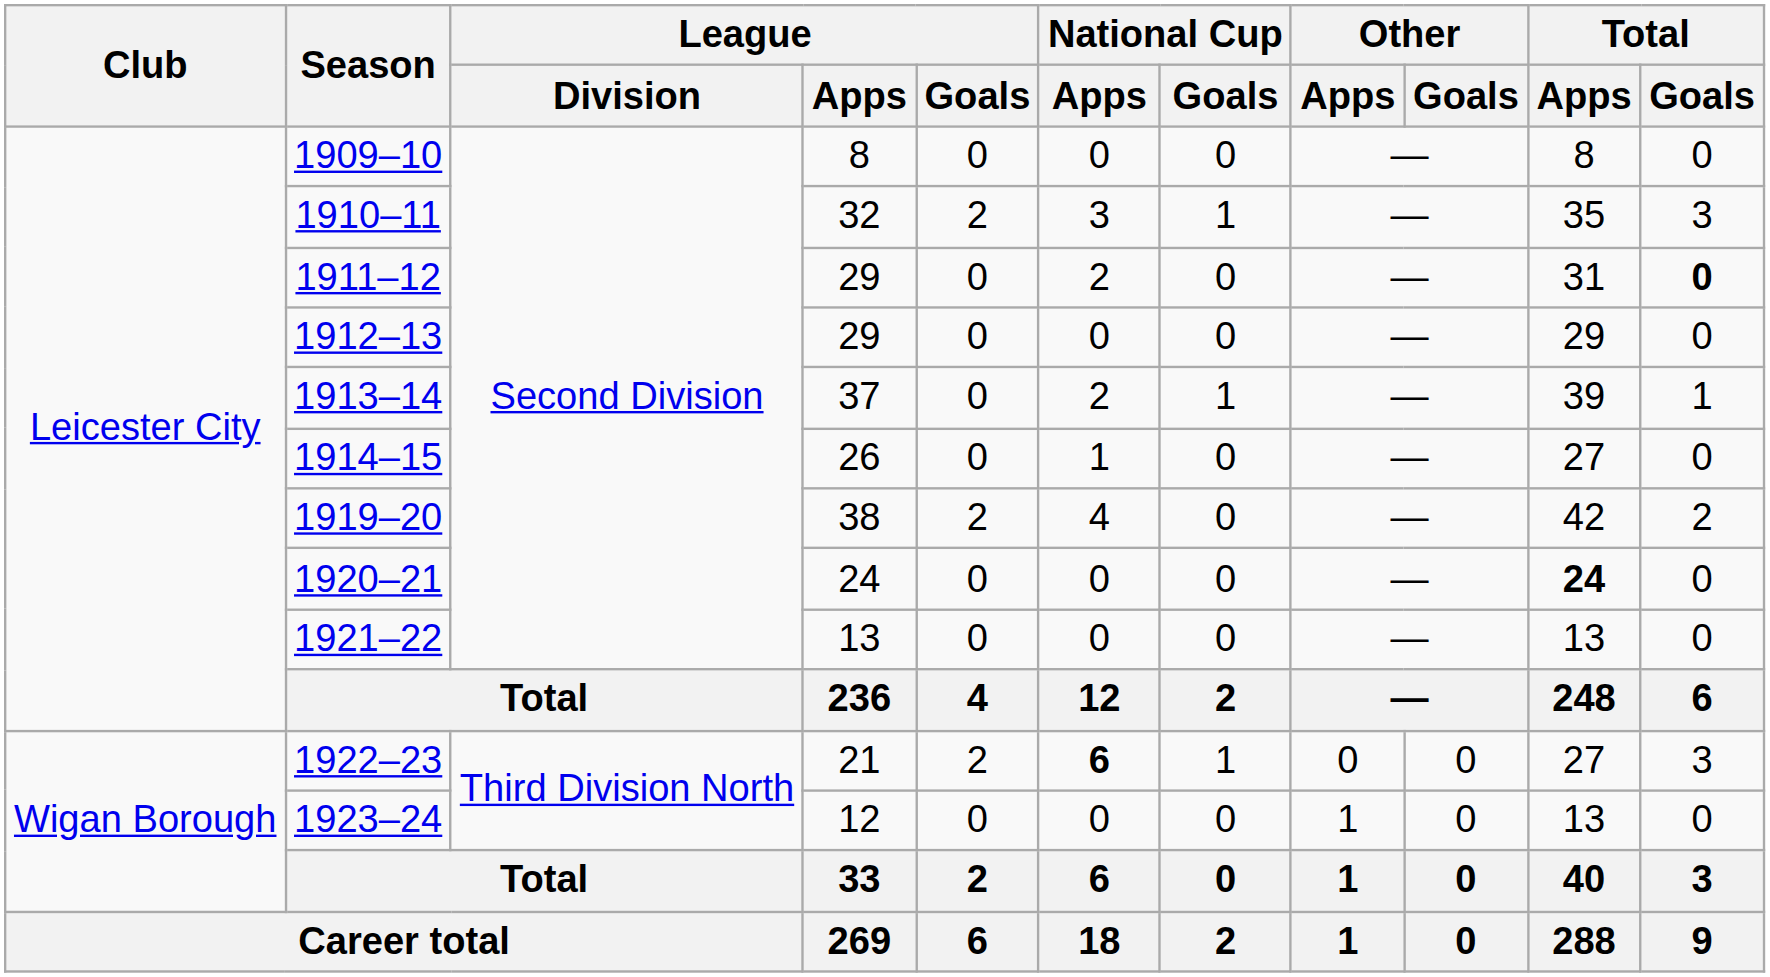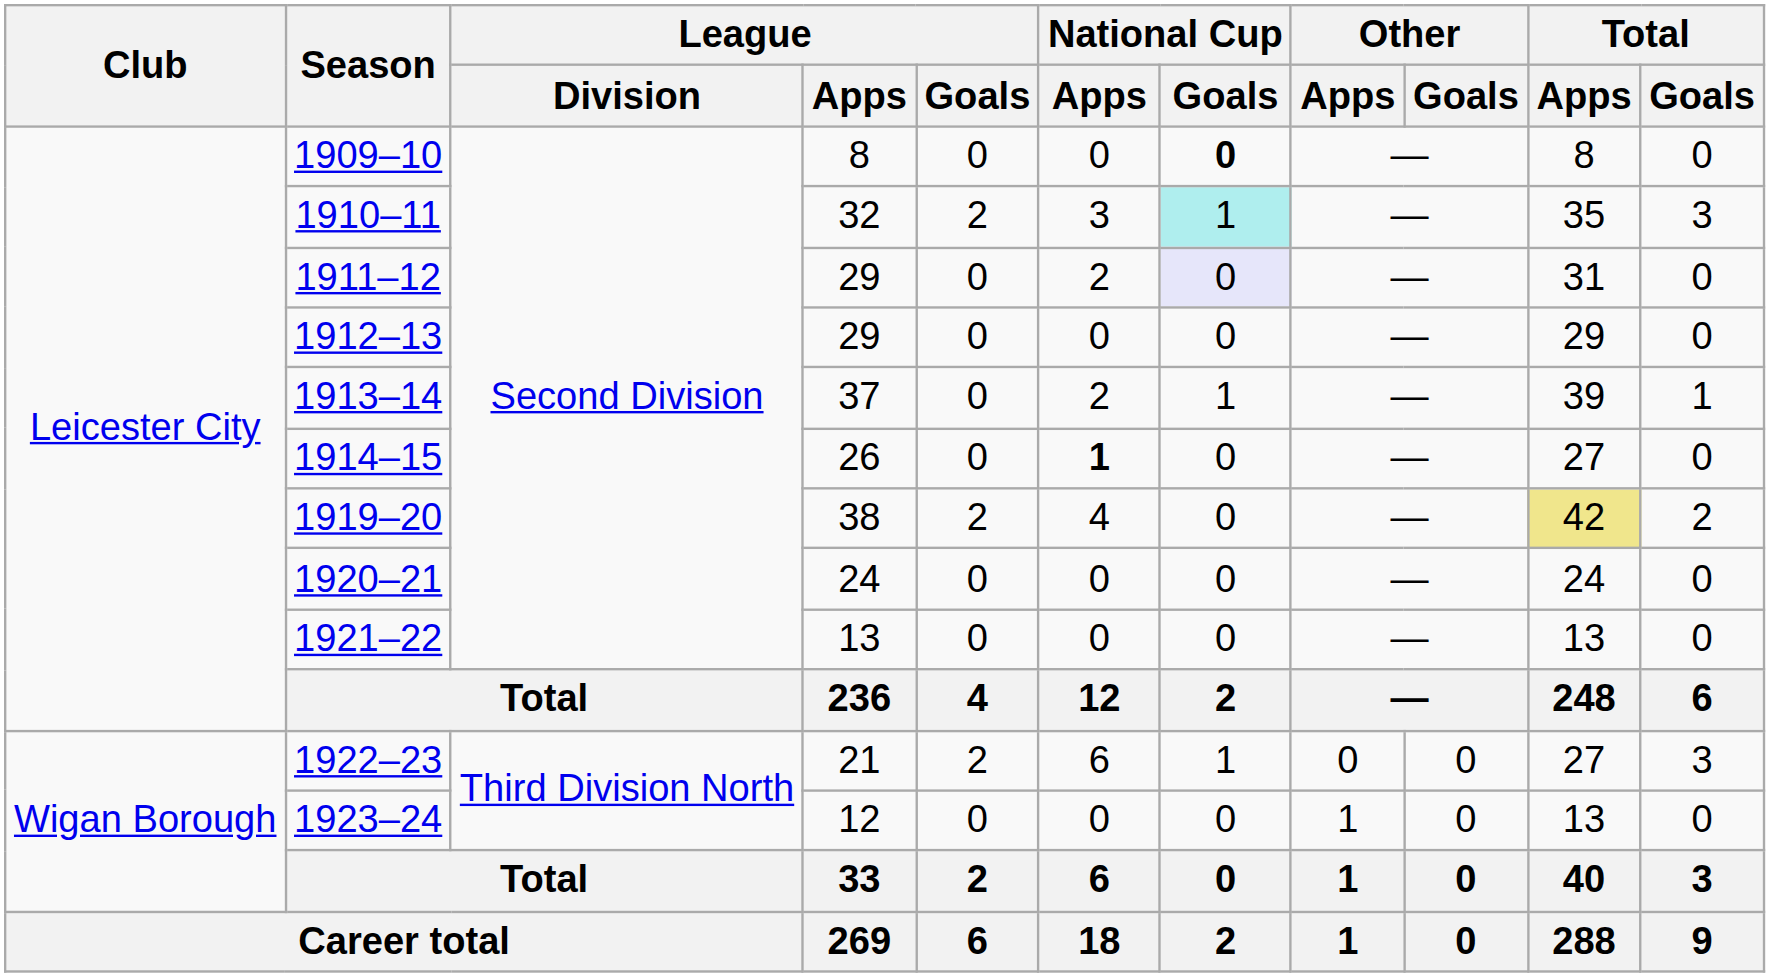(1226, 155) normal -> (1226, 155) bold
(1226, 215) no background -> (1226, 215) paleturquoise background
(1226, 276) no background -> (1226, 276) lavender background
(1702, 276) bold -> (1702, 276) normal
(1099, 457) normal -> (1099, 457) bold
(1584, 517) no background -> (1584, 517) khaki background
(1584, 578) bold -> (1584, 578) normal
(1099, 759) bold -> (1099, 759) normal
